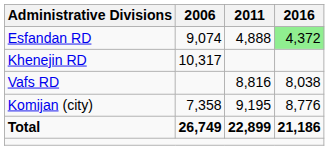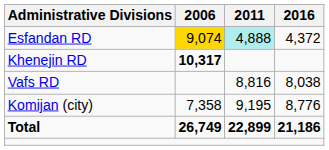(204, 37) no background -> (204, 37) gold background
(253, 37) no background -> (253, 37) paleturquoise background
(303, 37) lightgreen background -> (303, 37) no background
(200, 60) normal -> (200, 60) bold
